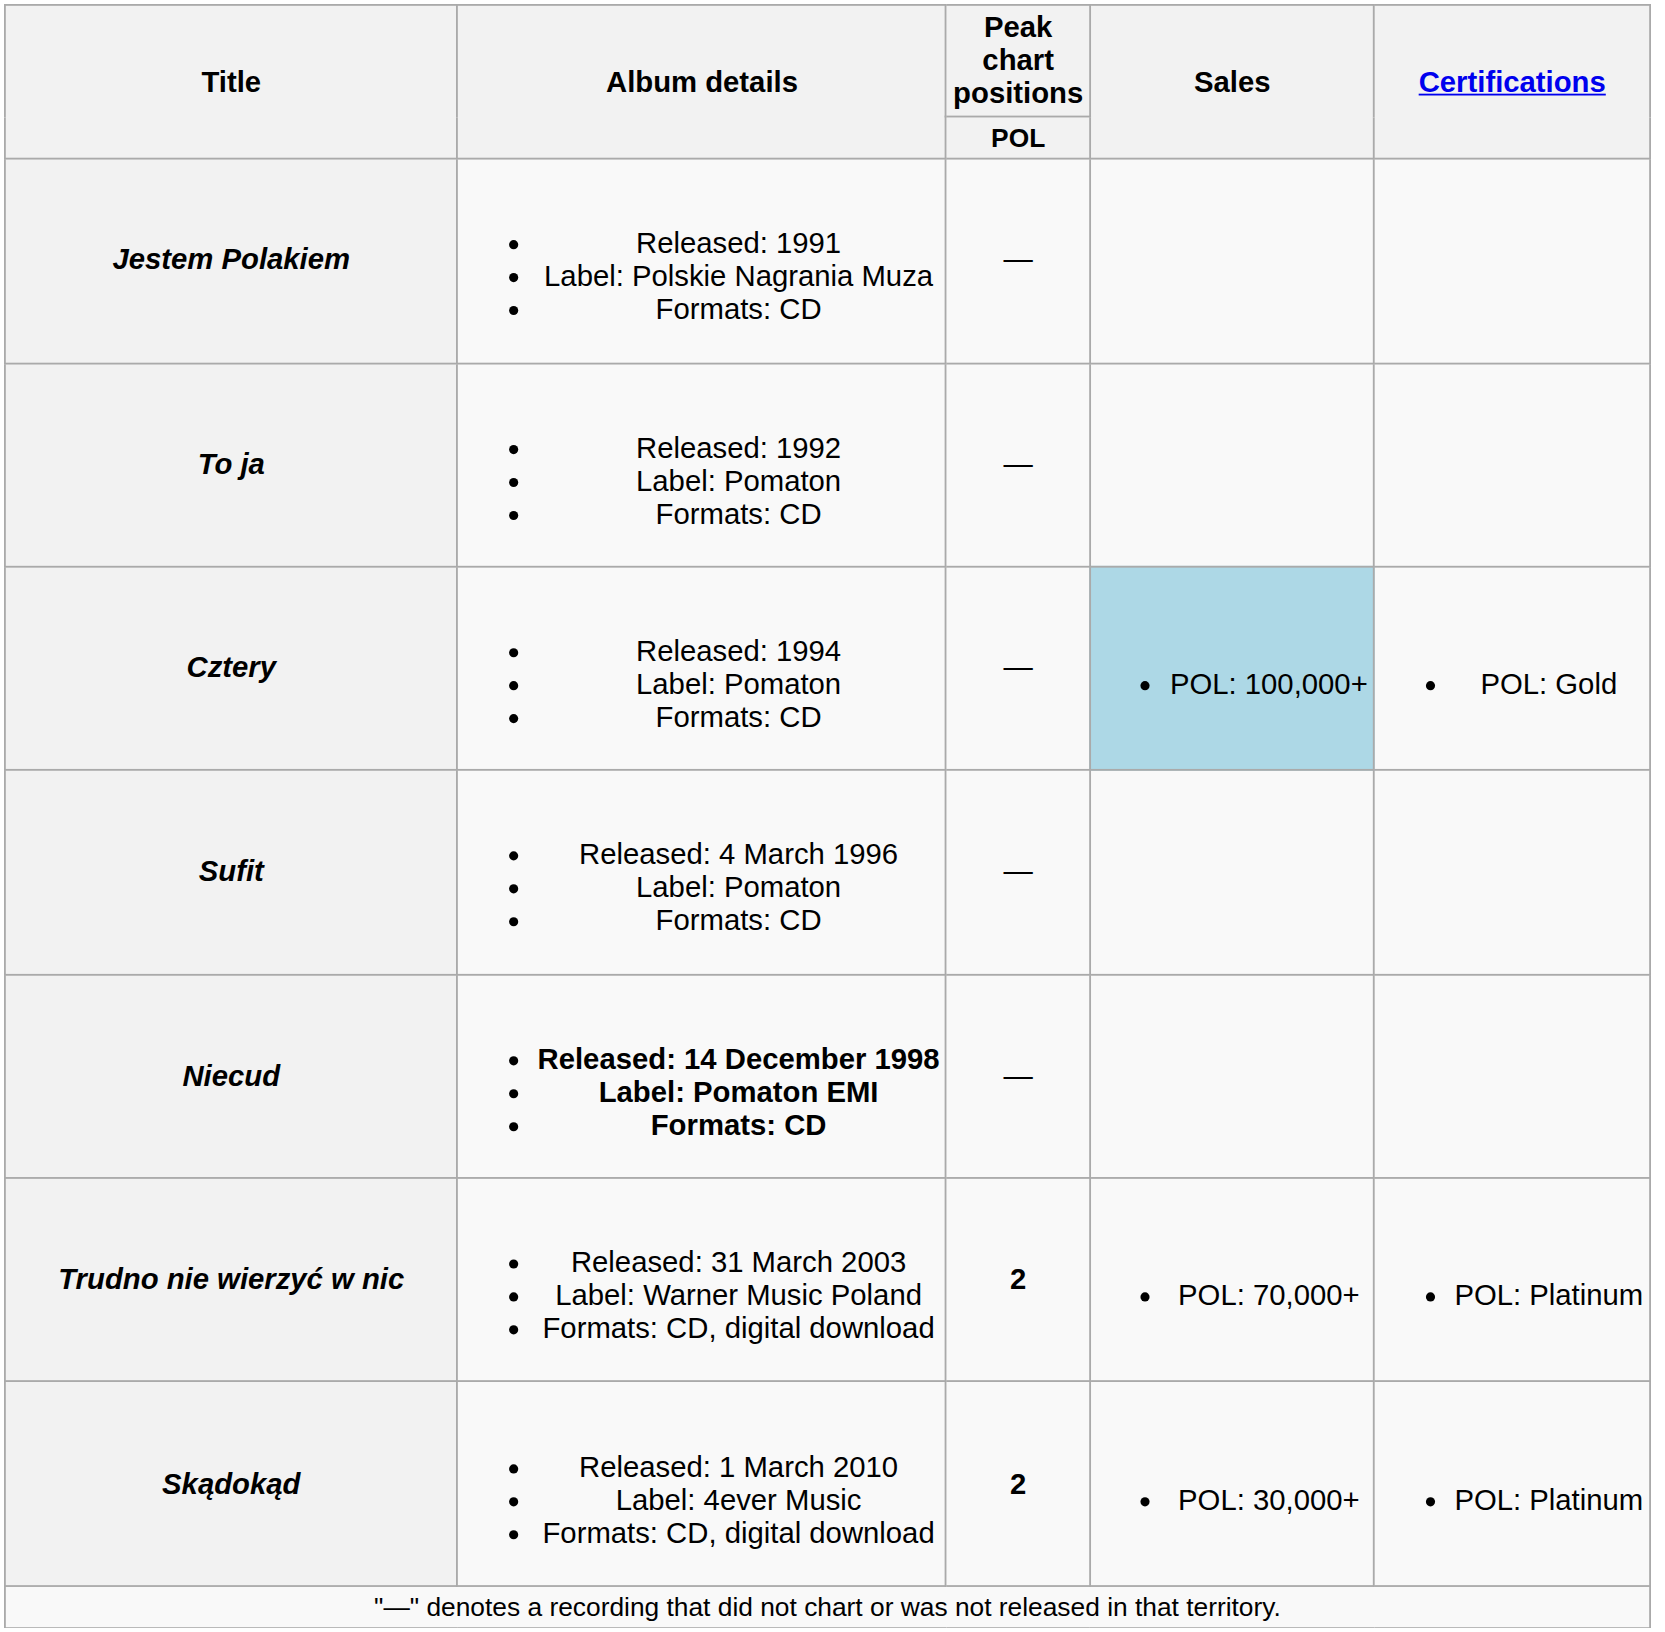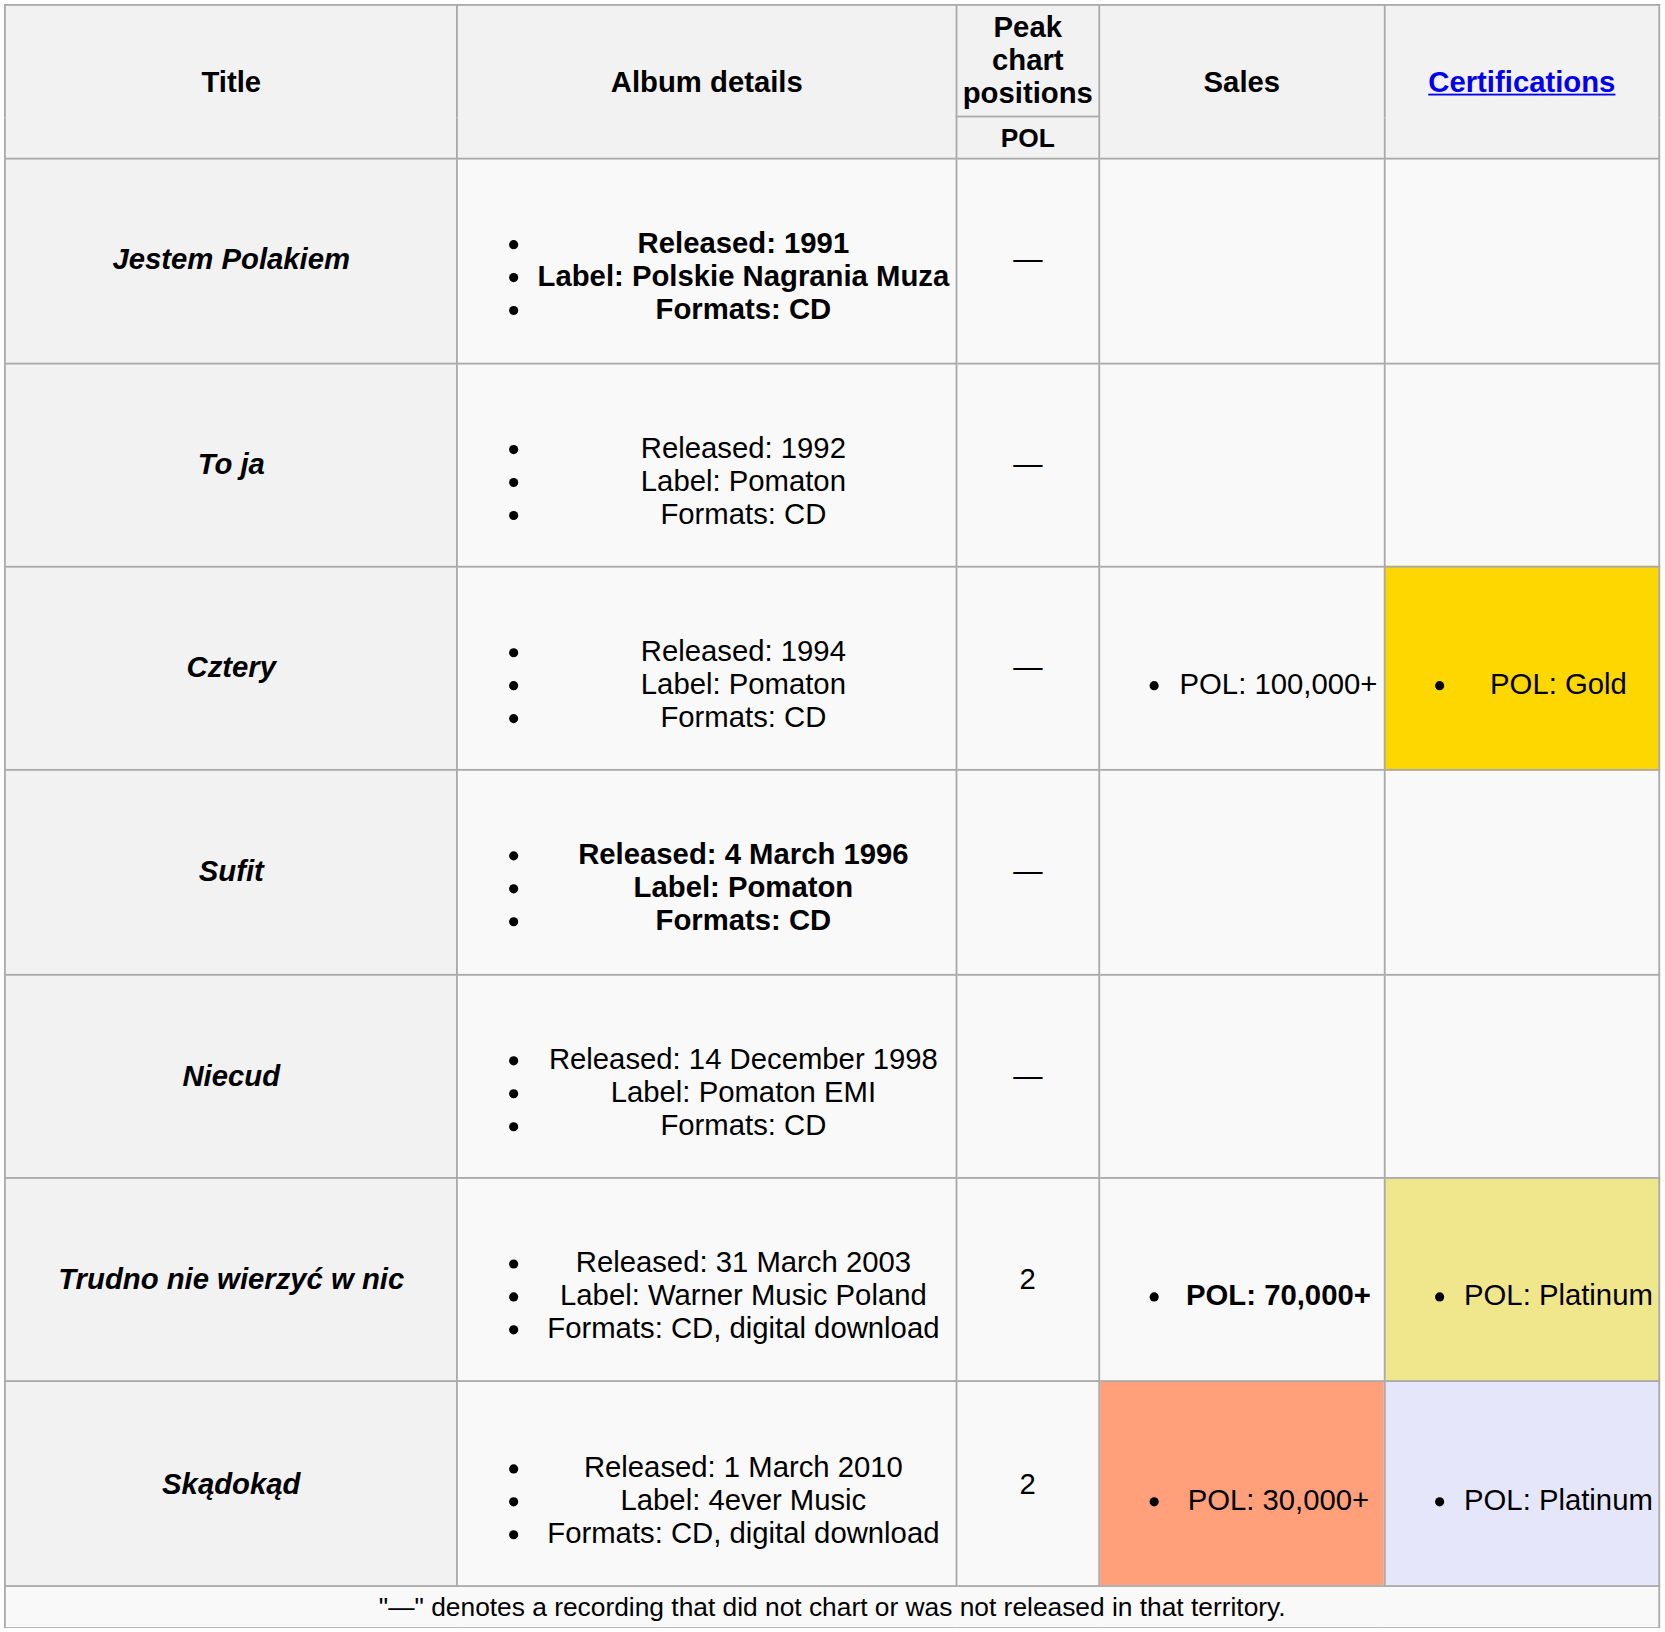(702, 277) normal -> (707, 277) bold
(1232, 685) lightblue background -> (1242, 685) no background
(1512, 685) no background -> (1522, 685) gold background
(702, 889) normal -> (707, 889) bold
(702, 1093) bold -> (707, 1093) normal
(1018, 1279) bold -> (1028, 1279) normal
(1232, 1296) normal -> (1242, 1296) bold
(1512, 1296) no background -> (1522, 1296) khaki background
(1018, 1483) bold -> (1028, 1483) normal
(1232, 1500) no background -> (1242, 1500) lightsalmon background
(1512, 1500) no background -> (1522, 1500) lavender background
